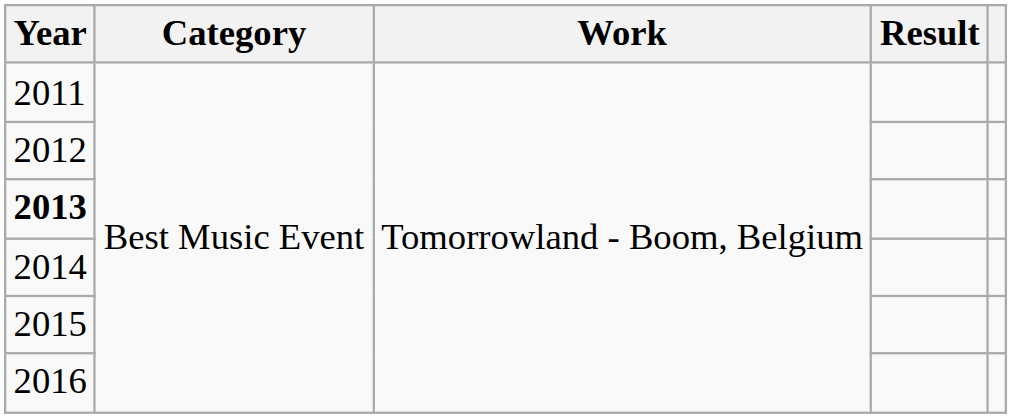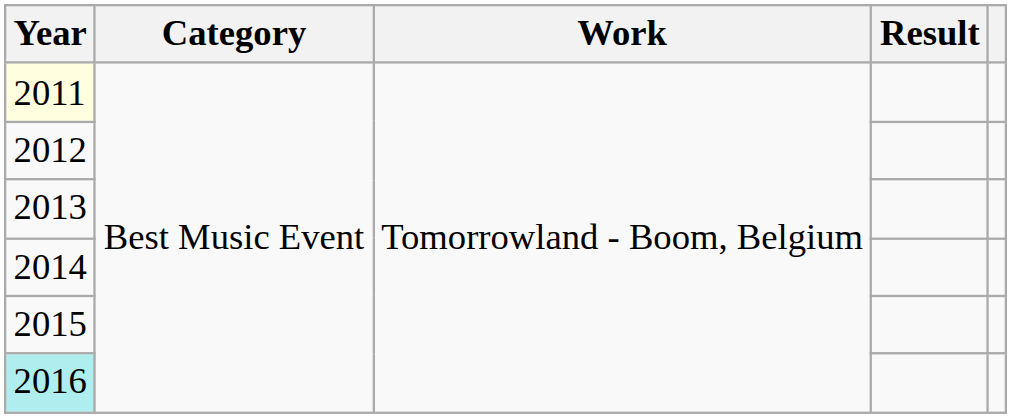(50, 91) no background -> (50, 91) lightyellow background
(50, 207) bold -> (50, 207) normal
(50, 382) no background -> (50, 382) paleturquoise background
